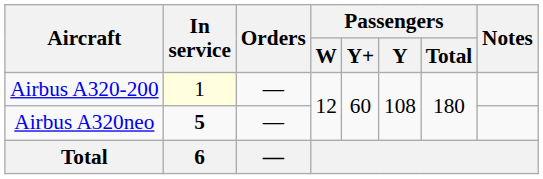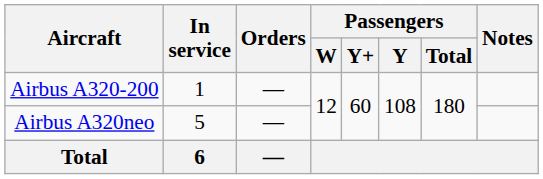(200, 88) lightyellow background -> (200, 88) no background
(200, 122) bold -> (200, 122) normal
